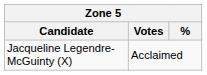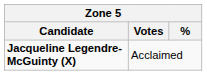(61, 55) normal -> (65, 55) bold
